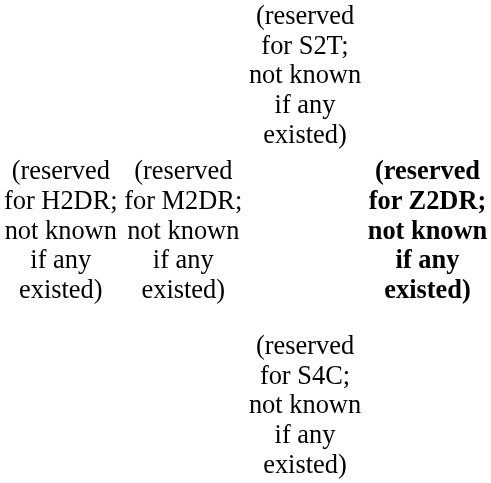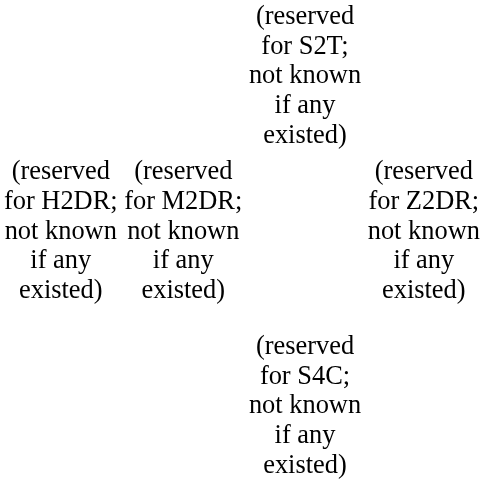(427, 229) bold -> (424, 229) normal
